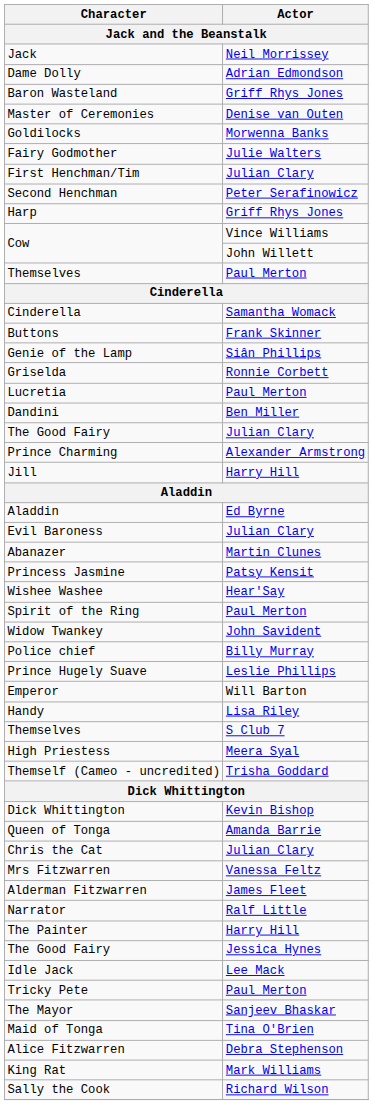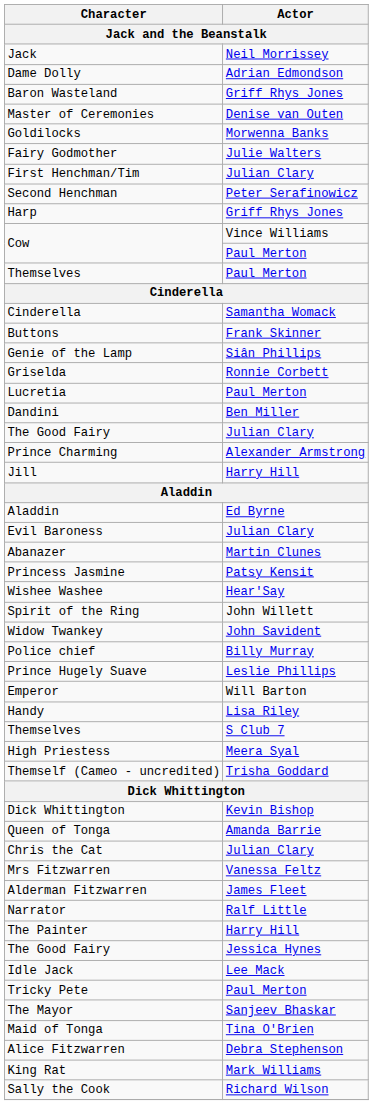(270, 253) John Willett -> (266, 253) Paul Merton
(266, 612) Paul Merton -> (270, 612) John Willett
